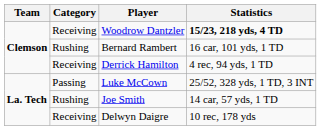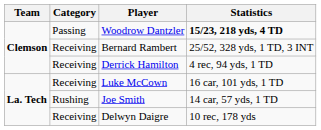(74, 30) Receiving -> (69, 30) Passing
(71, 47) Rushing -> (74, 47) Receiving
(236, 47) 16 car, 101 yds, 1 TD -> (251, 47) 25/52, 328 yds, 1 TD, 3 INT
(69, 82) Passing -> (74, 82) Receiving
(251, 82) 25/52, 328 yds, 1 TD, 3 INT -> (236, 82) 16 car, 101 yds, 1 TD
